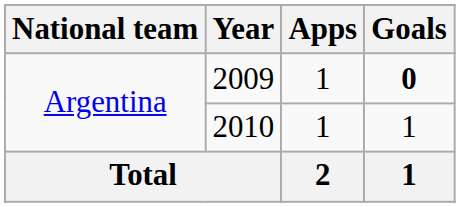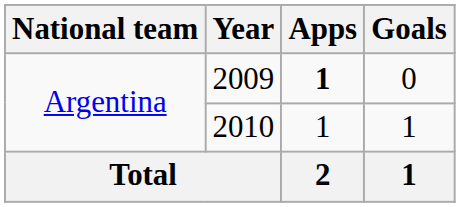(323, 77) normal -> (323, 77) bold
(409, 77) bold -> (409, 77) normal
